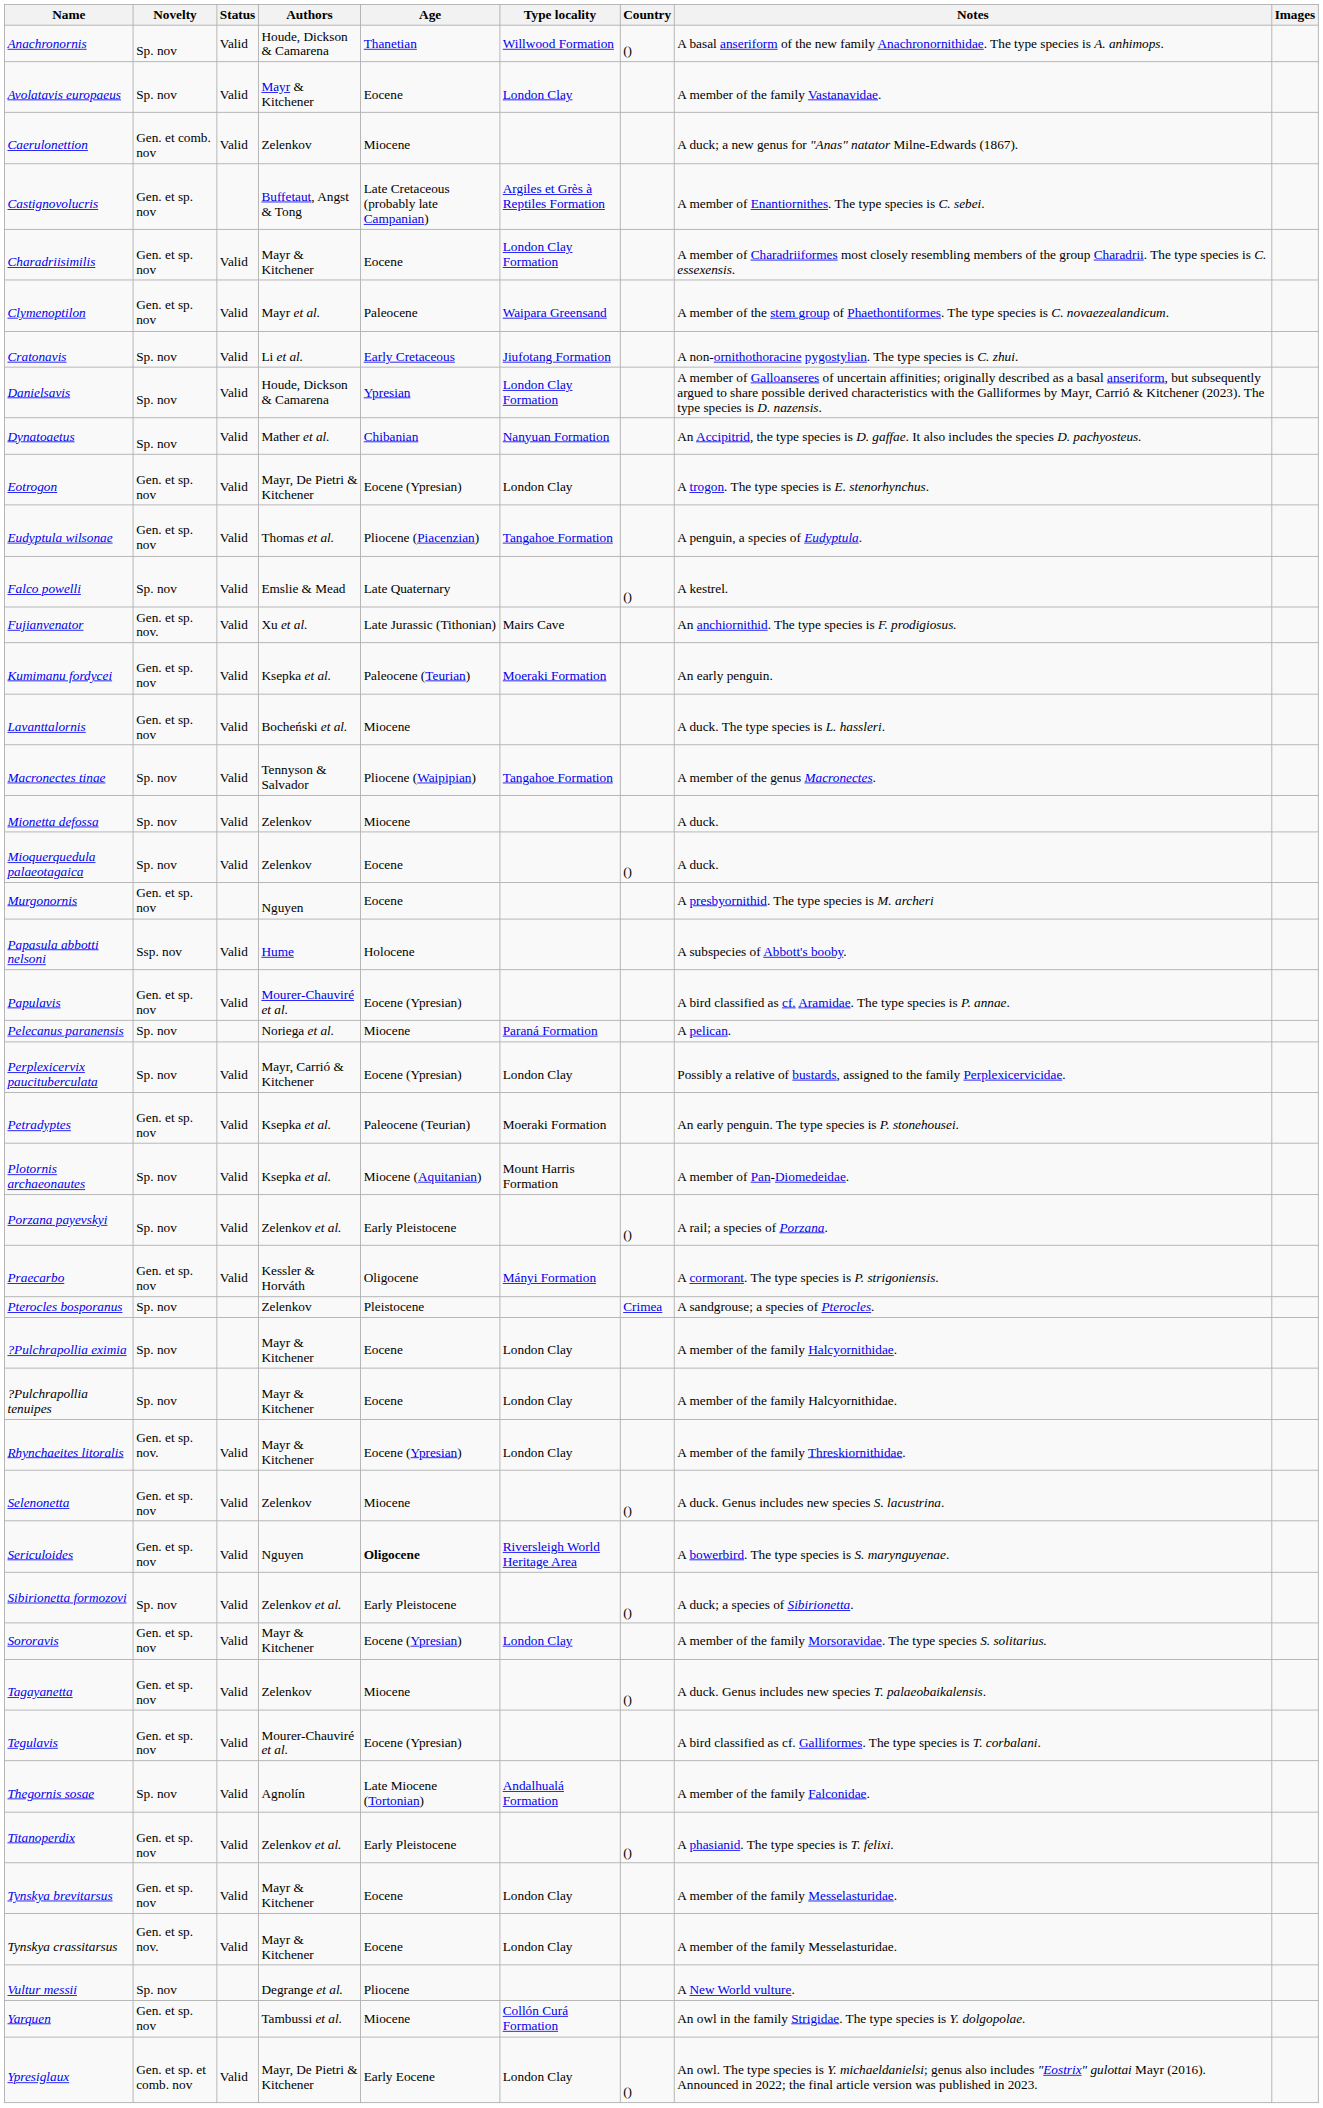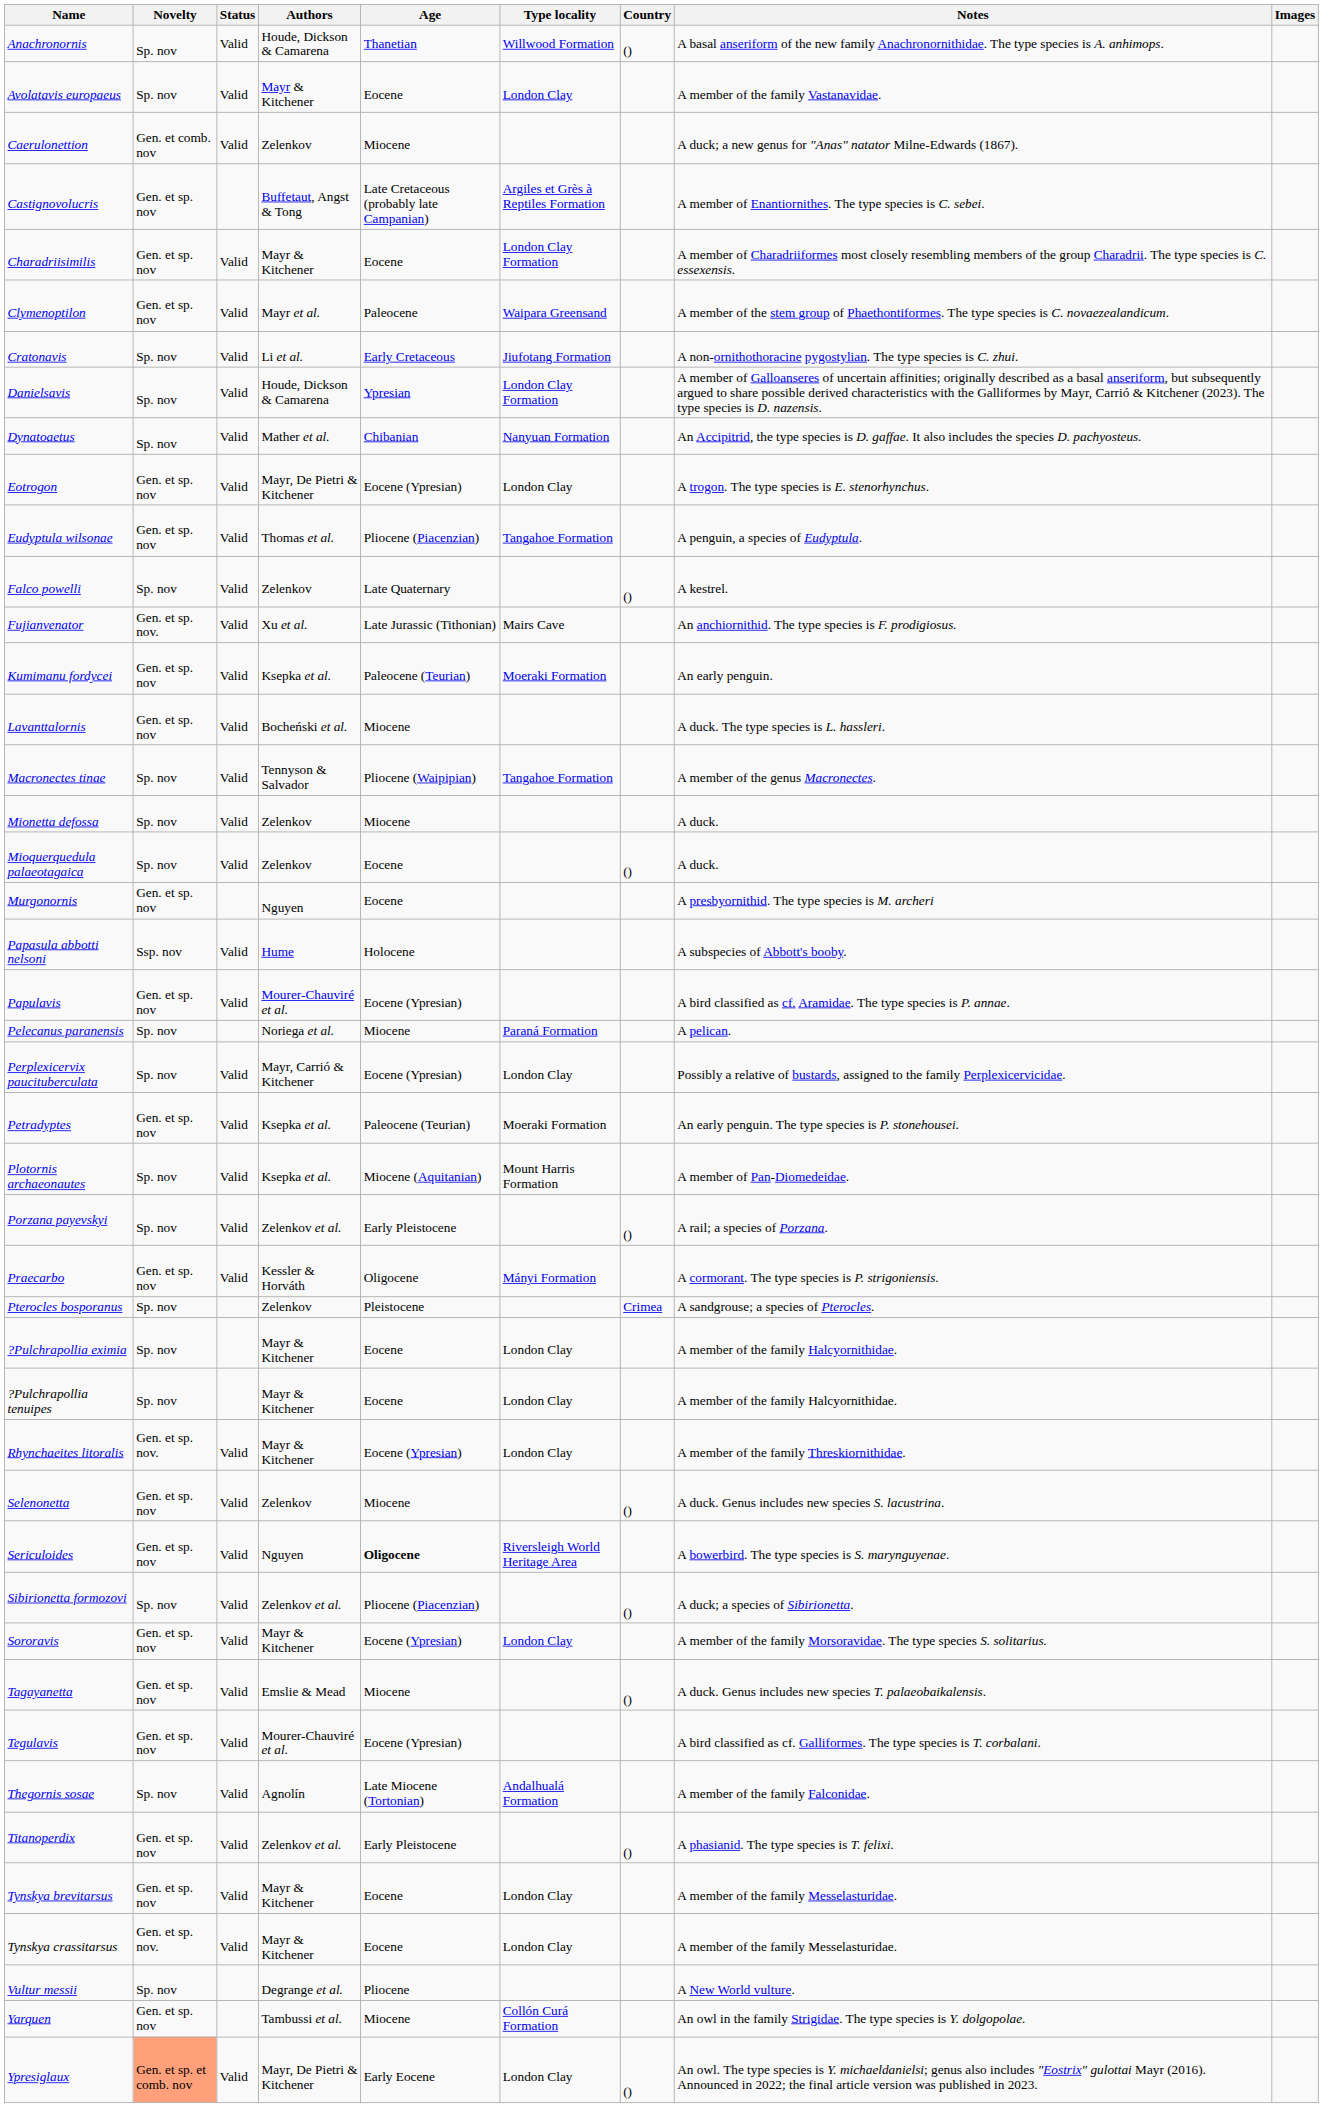(303, 588) Emslie & Mead -> (286, 588) Zelenkov
(410, 1605) Early Pleistocene -> (421, 1605) Pliocene (Piacenzian)
(286, 1692) Zelenkov -> (303, 1692) Emslie & Mead
(171, 2077) no background -> (171, 2077) lightsalmon background
